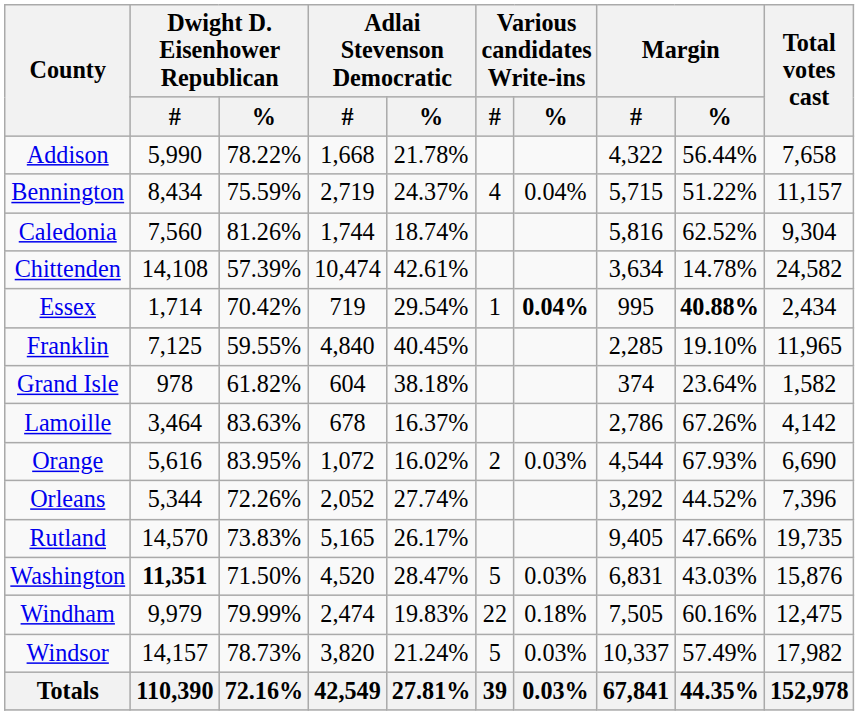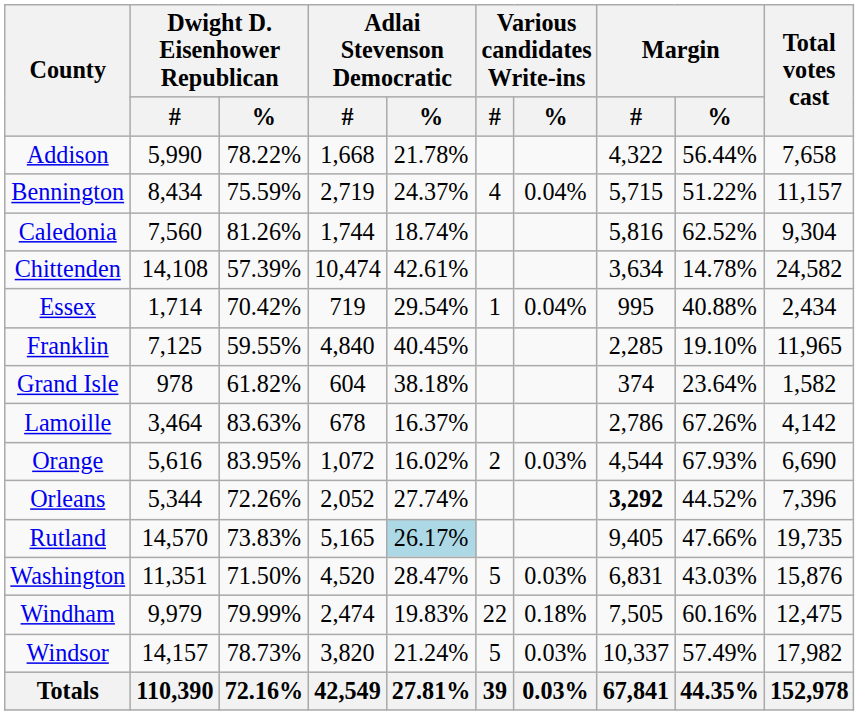(555, 307) bold -> (555, 307) normal
(720, 307) bold -> (720, 307) normal
(636, 499) normal -> (636, 499) bold
(431, 537) no background -> (431, 537) lightblue background
(175, 576) bold -> (175, 576) normal
